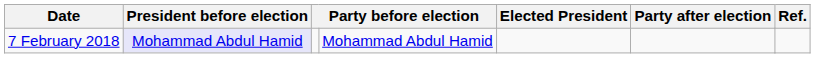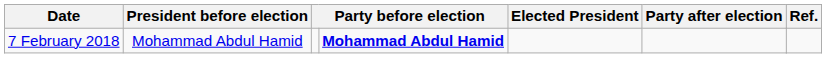(217, 40) lavender background -> (217, 40) no background
(407, 40) normal -> (413, 40) bold
